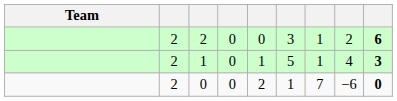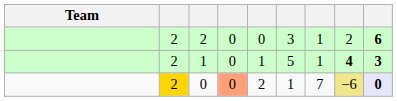(349, 61) normal -> (349, 61) bold
(174, 84) no background -> (174, 84) gold background
(232, 84) no background -> (232, 84) lightsalmon background
(349, 84) no background -> (349, 84) khaki background
(378, 84) no background -> (378, 84) lavender background
